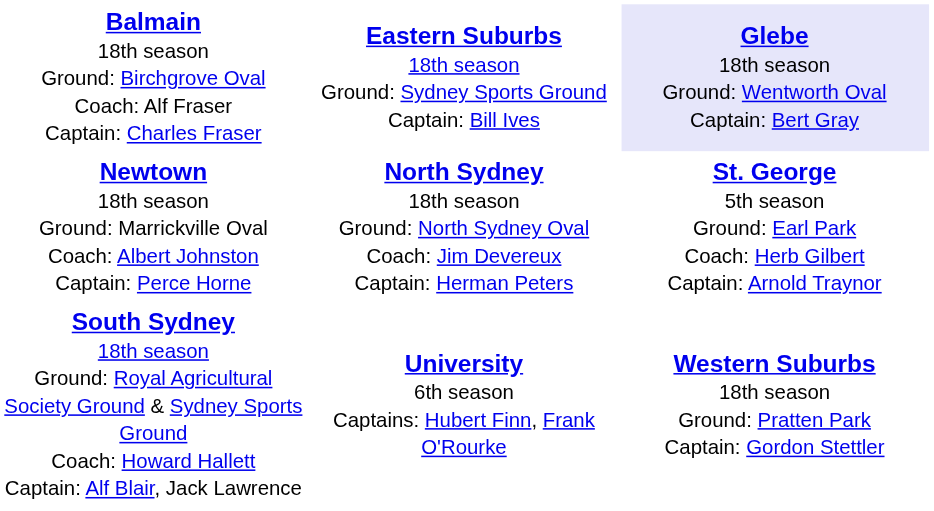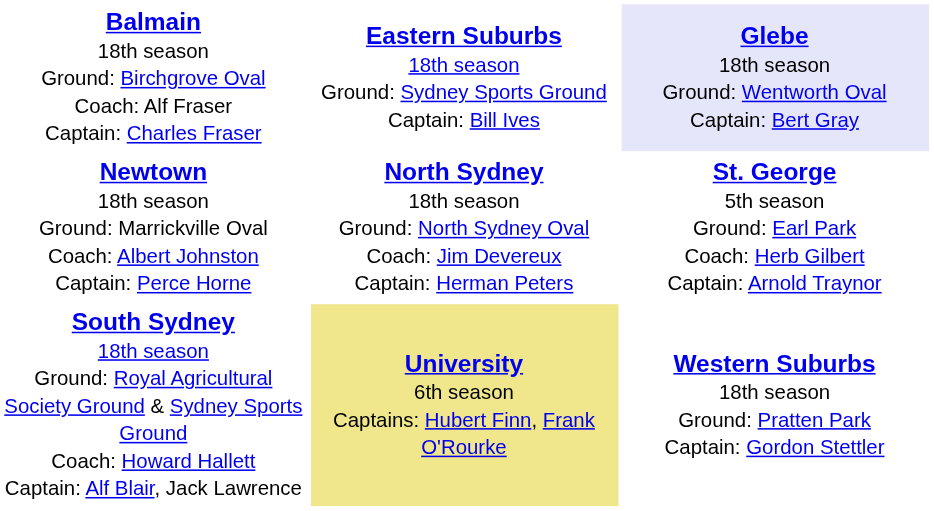(464, 404) no background -> (464, 404) khaki background
